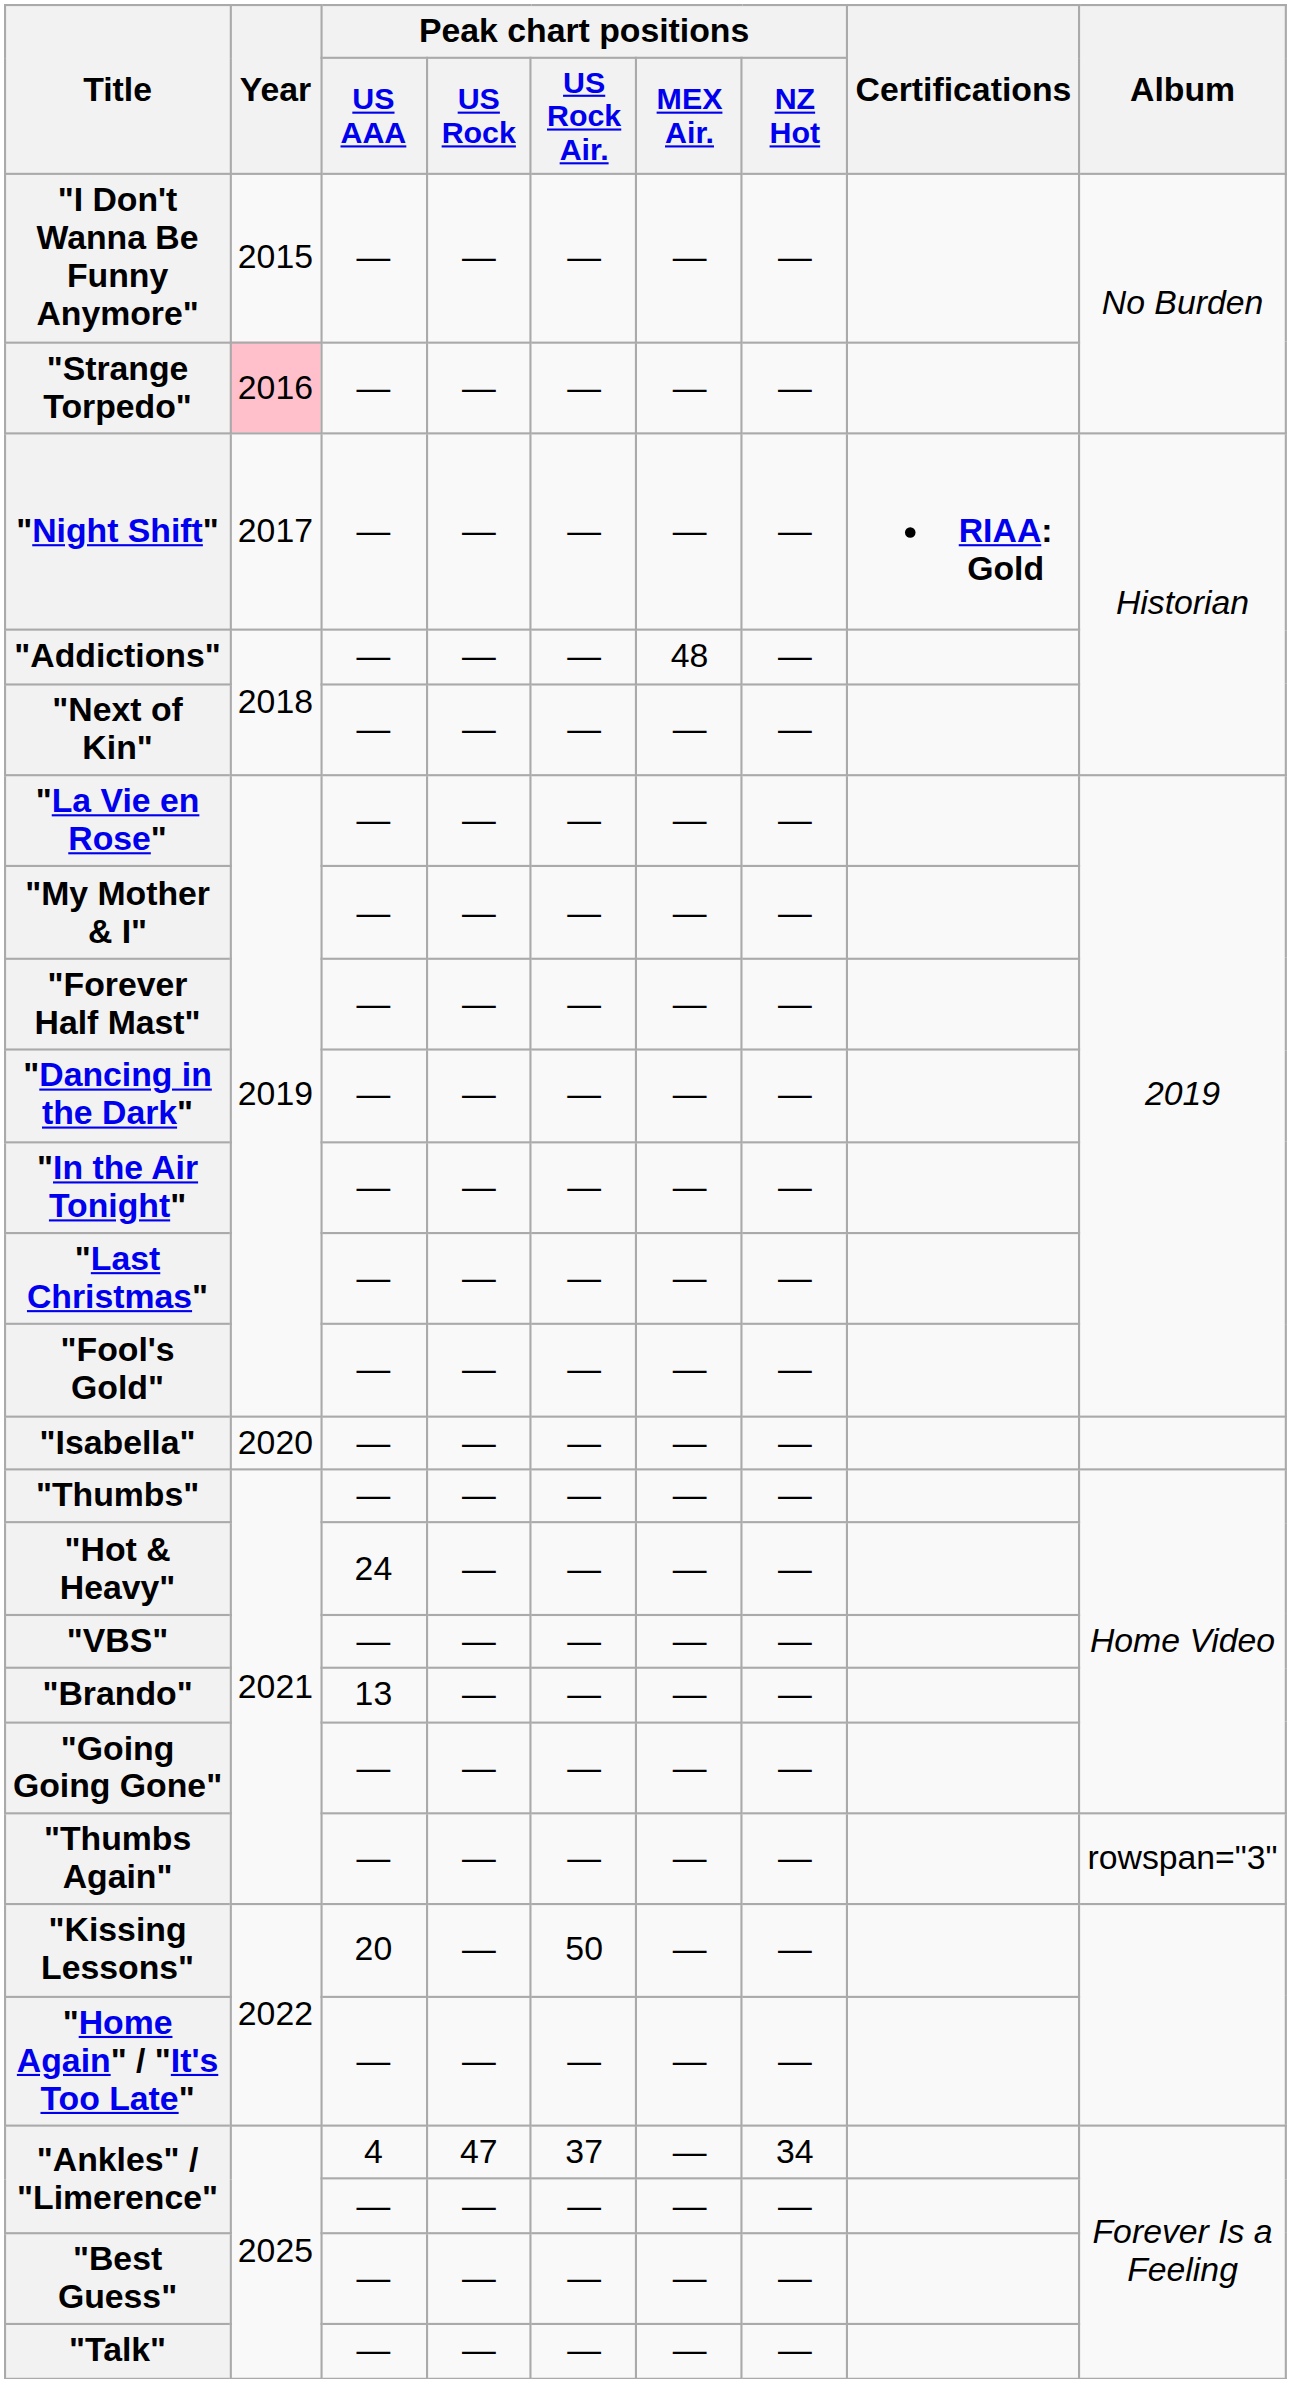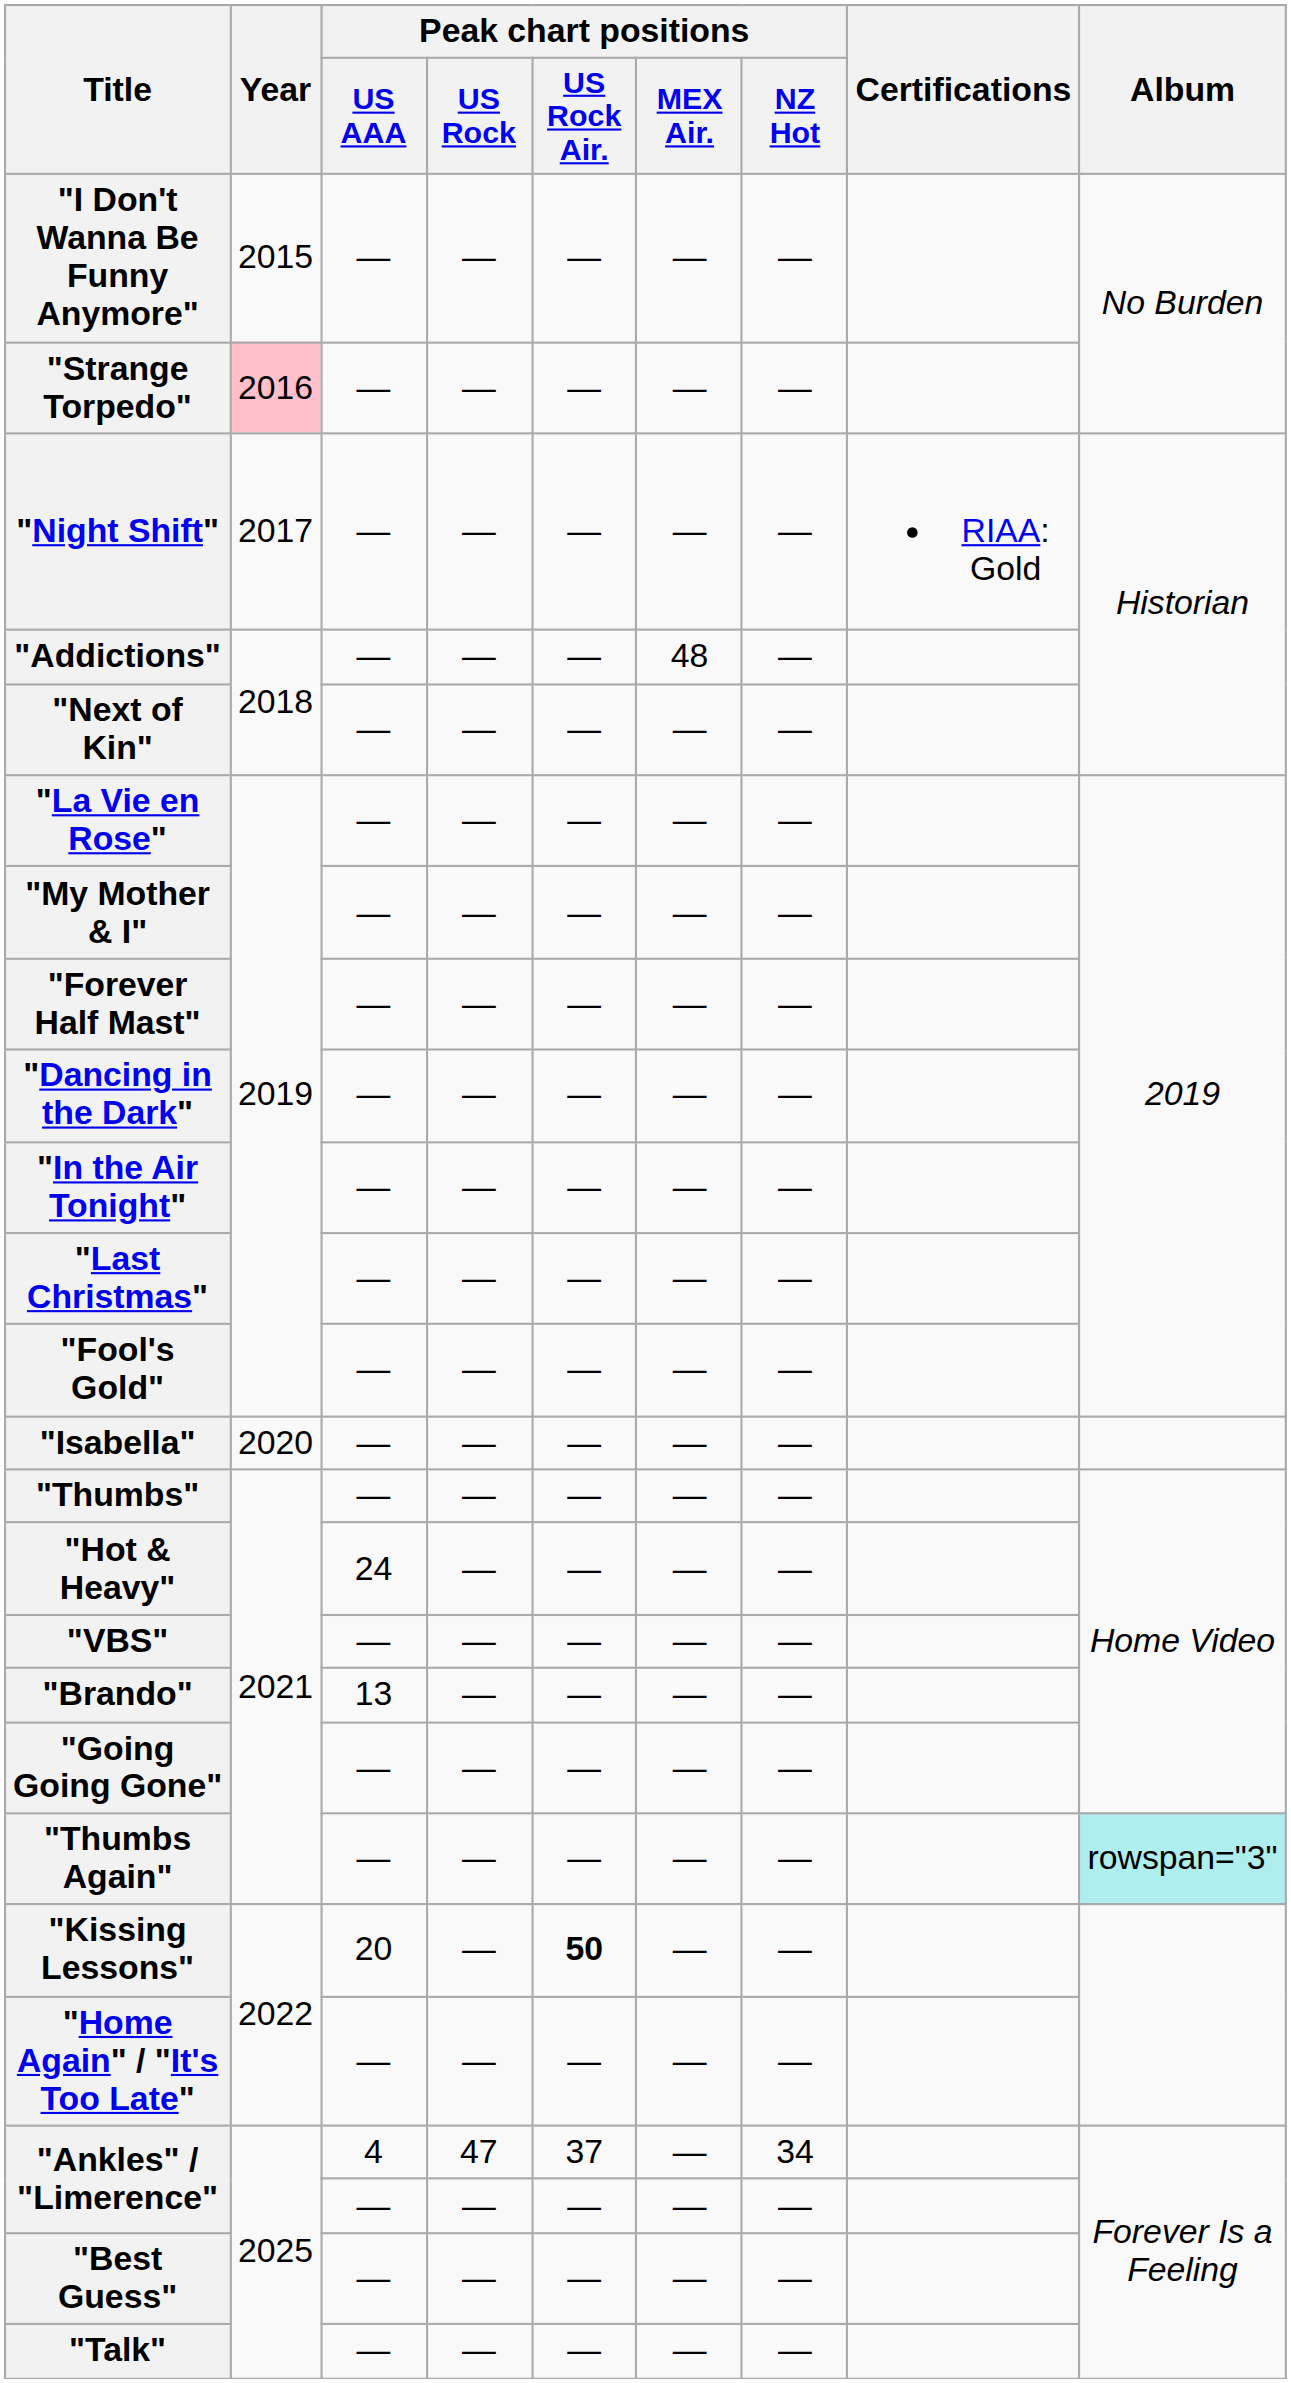(963, 551) bold -> (963, 551) normal
(1183, 1858) no background -> (1183, 1858) paleturquoise background
(584, 1949) normal -> (584, 1949) bold
